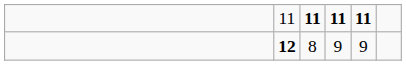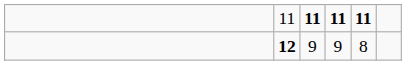(312, 45) 8 -> (312, 45) 9
(363, 45) 9 -> (363, 45) 8
